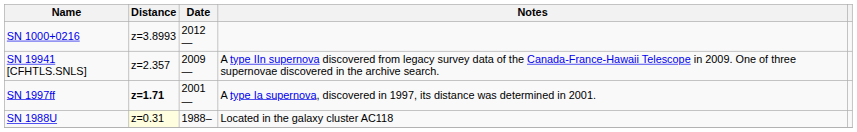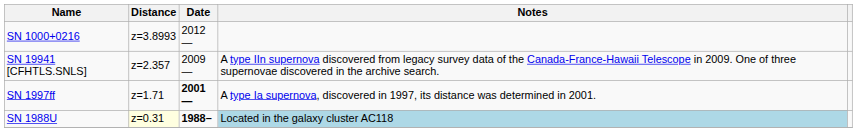(148, 95) bold -> (148, 95) normal
(194, 95) normal -> (194, 95) bold
(197, 118) normal -> (197, 118) bold
(307, 118) no background -> (307, 118) lightblue background
